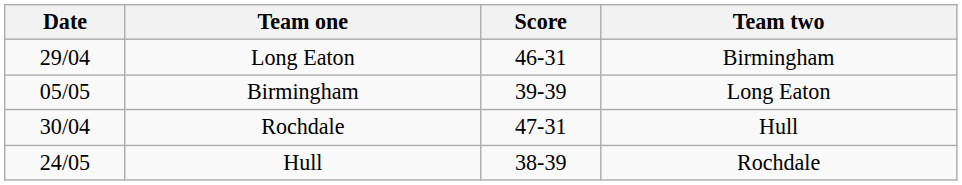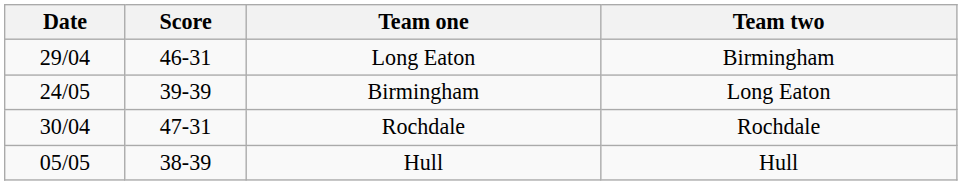columns swapped: (303, 22) <-> (541, 22)
(65, 92) 05/05 -> (65, 92) 24/05
(779, 127) Hull -> (779, 127) Rochdale
(65, 162) 24/05 -> (65, 162) 05/05
(779, 162) Rochdale -> (779, 162) Hull
